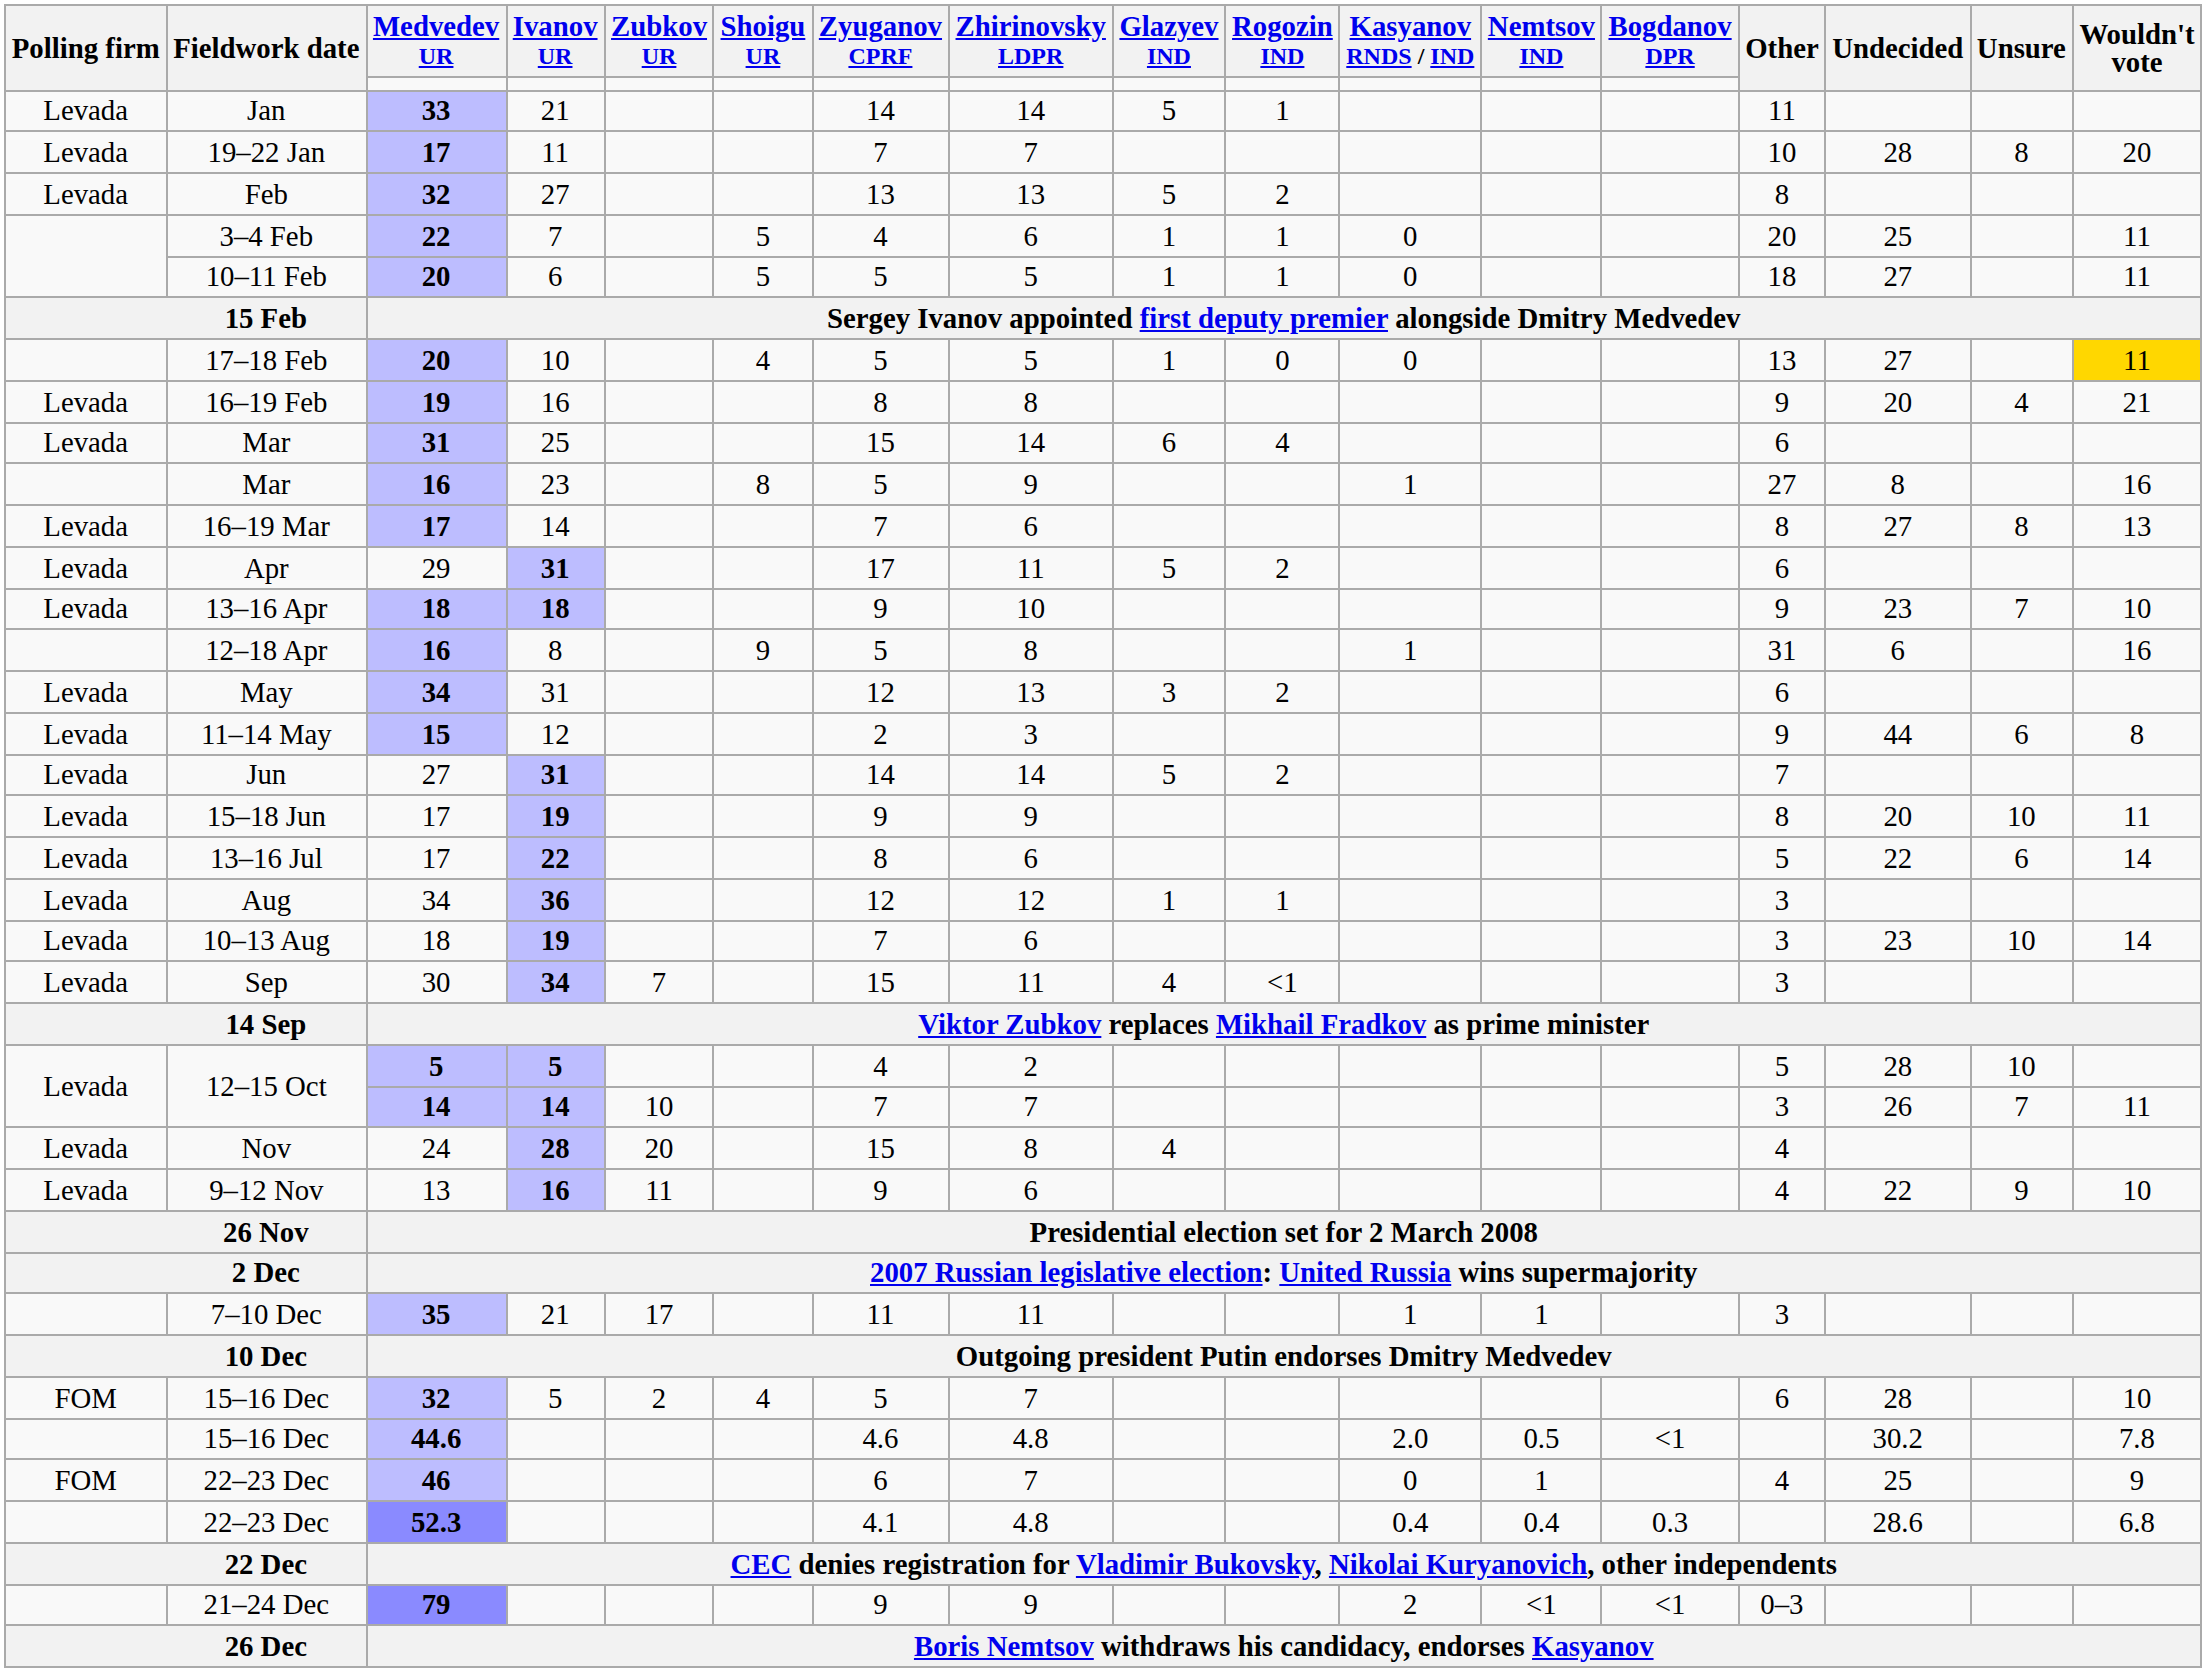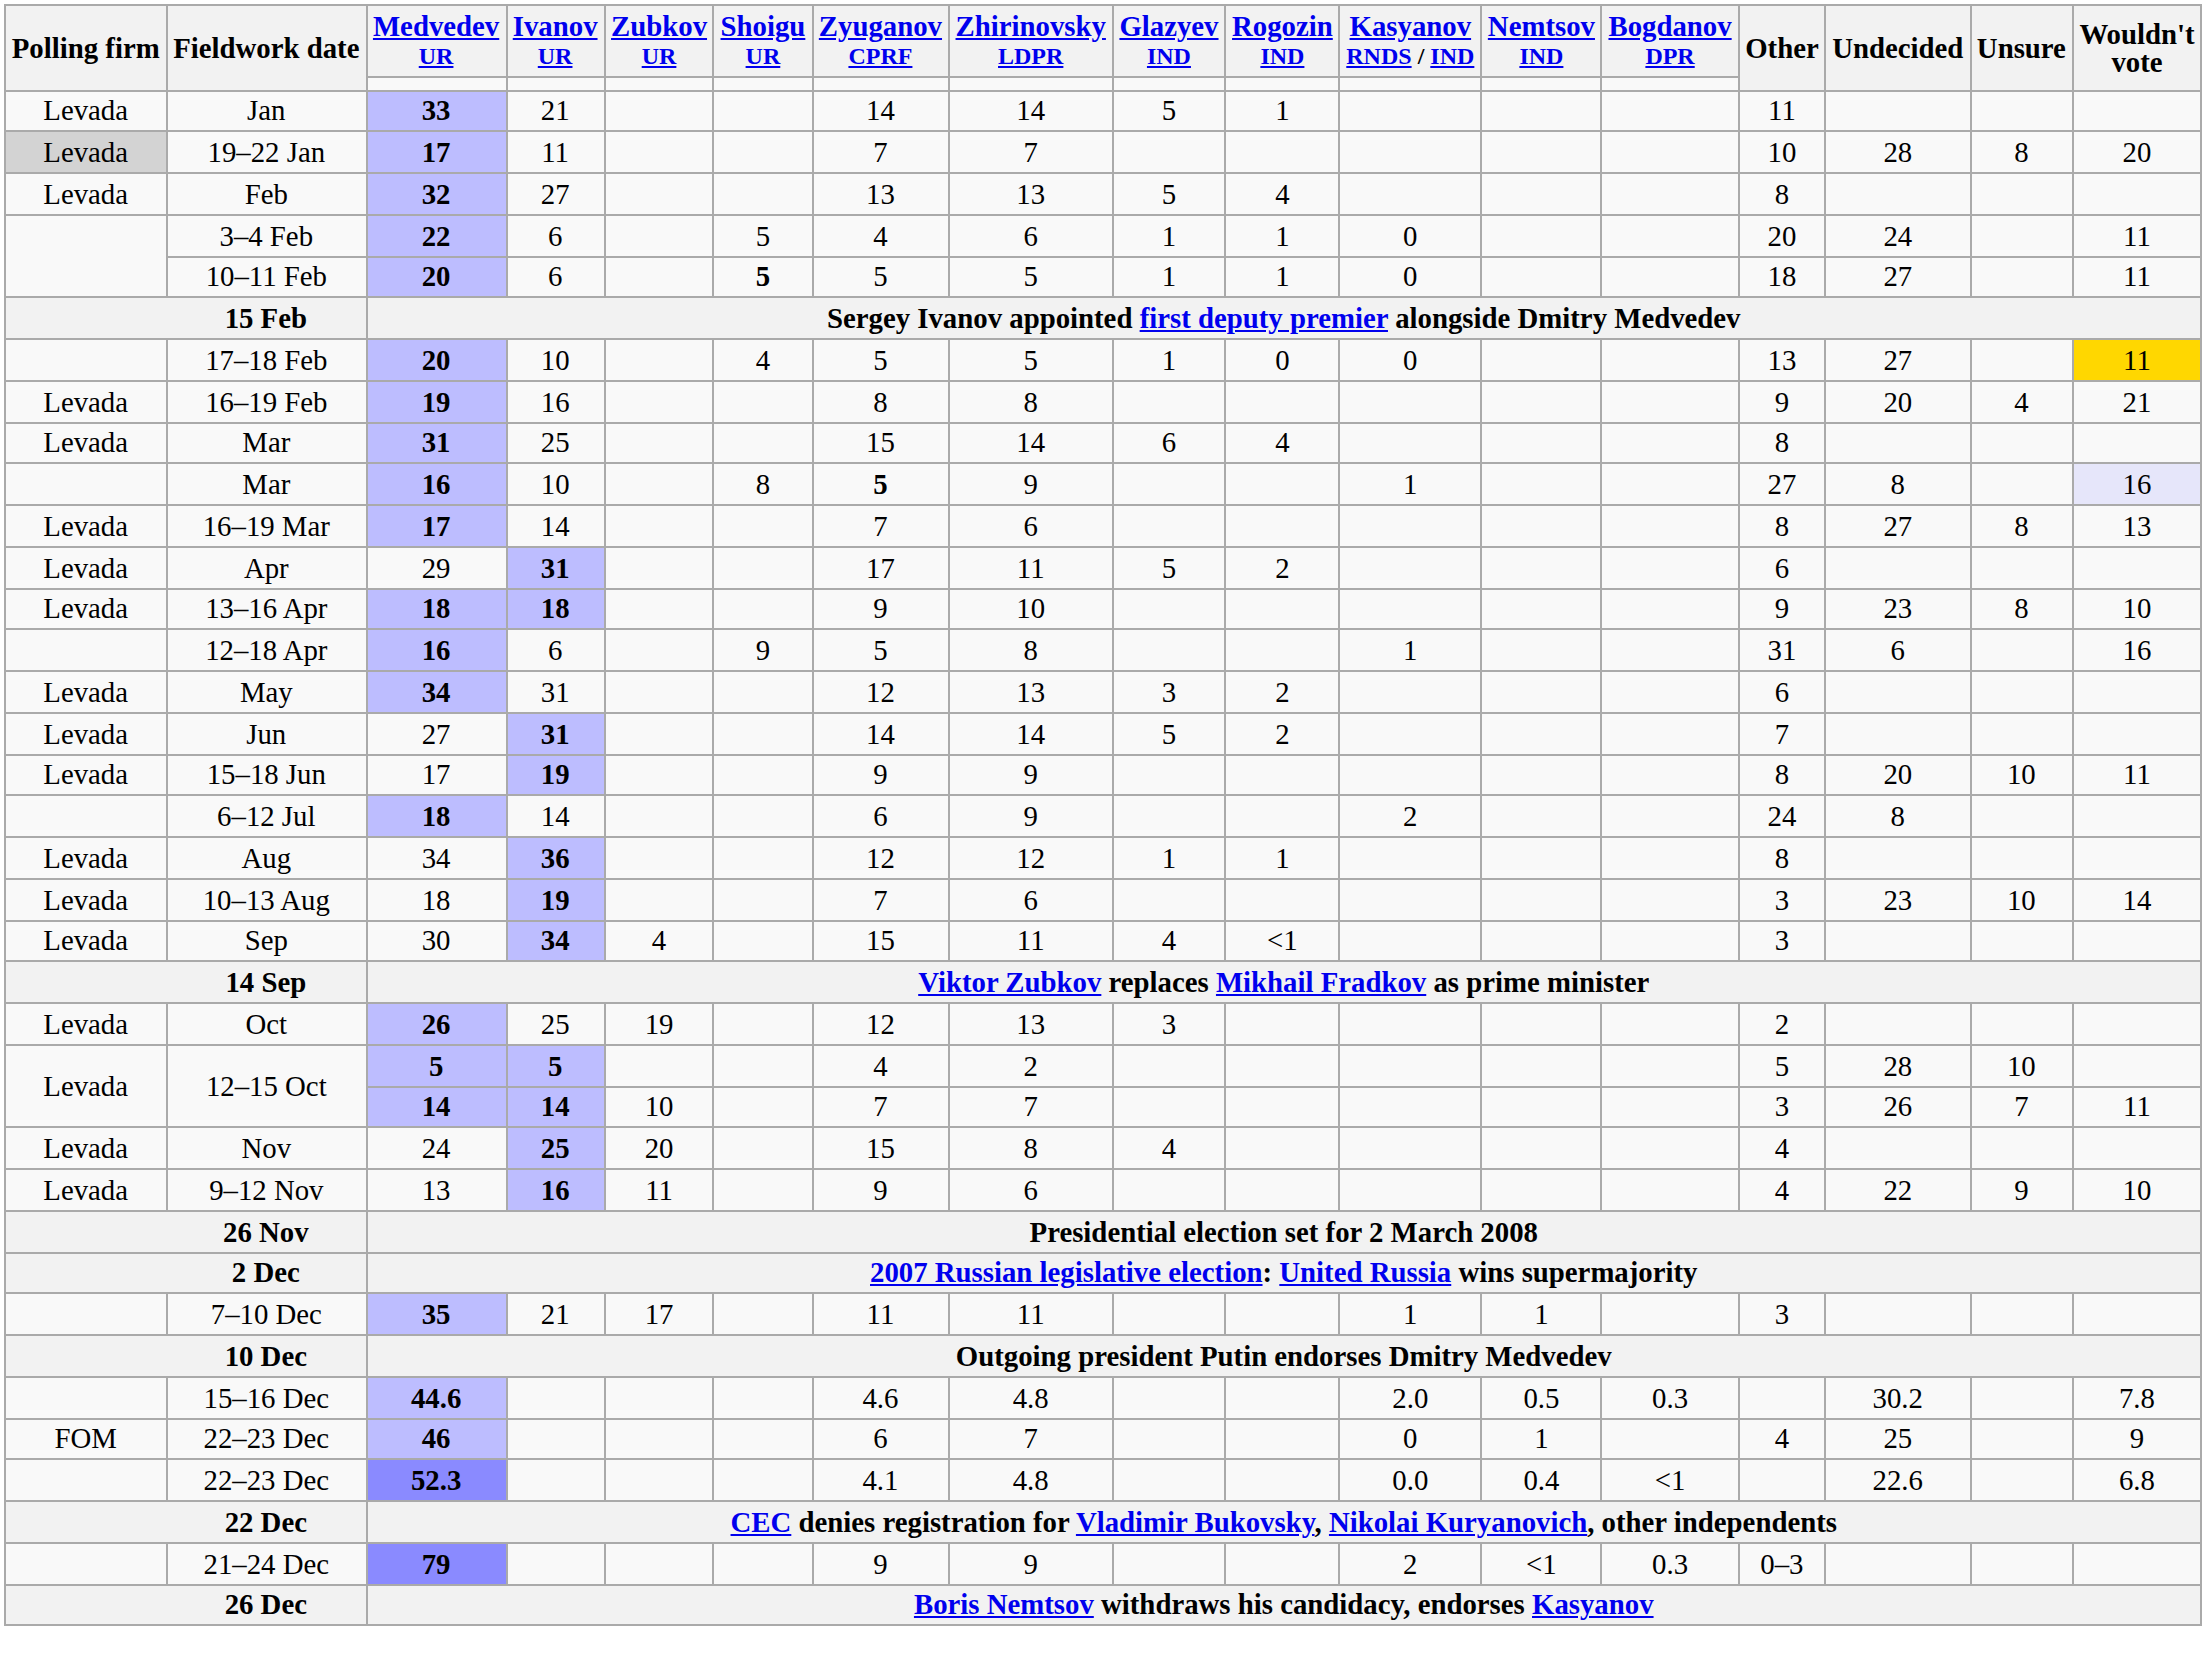(86, 153) no background -> (86, 153) lightgrey background
(1282, 194) 2 -> (1282, 194) 4
(555, 236) 7 -> (555, 236) 6
(1898, 236) 25 -> (1898, 236) 24
(763, 277) normal -> (763, 277) bold
(1782, 443) 6 -> (1782, 443) 8
(555, 485) 23 -> (555, 485) 10
(880, 485) normal -> (880, 485) bold
(2137, 485) no background -> (2137, 485) lavender background
(2021, 609) 7 -> (2021, 609) 8
(555, 651) 8 -> (555, 651) 6
- row: (266, 734)
+ row: (266, 817)
- row: (266, 858)
(1782, 900) 3 -> (1782, 858) 8
(659, 983) 7 -> (659, 941) 4
+ row: (266, 1024)
(555, 1149) 28 -> (555, 1149) 25
- row: (266, 1398)
(1670, 1439) <1 -> (1670, 1398) 0.3
(1410, 1522) 0.4 -> (1410, 1481) 0.0
(1670, 1522) 0.3 -> (1670, 1481) <1
(1898, 1522) 28.6 -> (1898, 1481) 22.6
(1670, 1605) <1 -> (1670, 1564) 0.3
